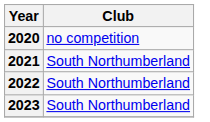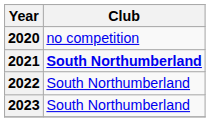(118, 60) normal -> (124, 60) bold
